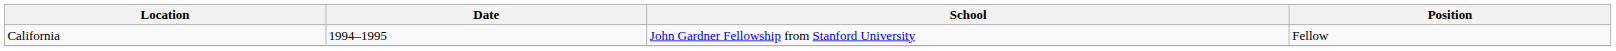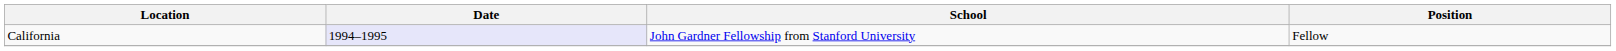(358, 35) no background -> (358, 35) lavender background
